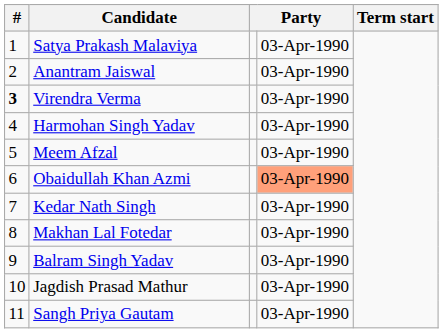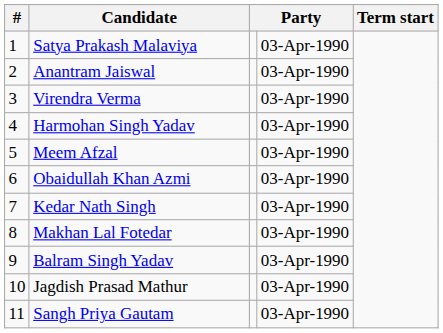(13, 98) bold -> (13, 98) normal
(305, 179) lightsalmon background -> (305, 179) no background
